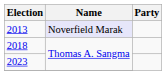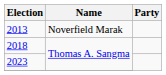(85, 29) lavender background -> (85, 29) no background
